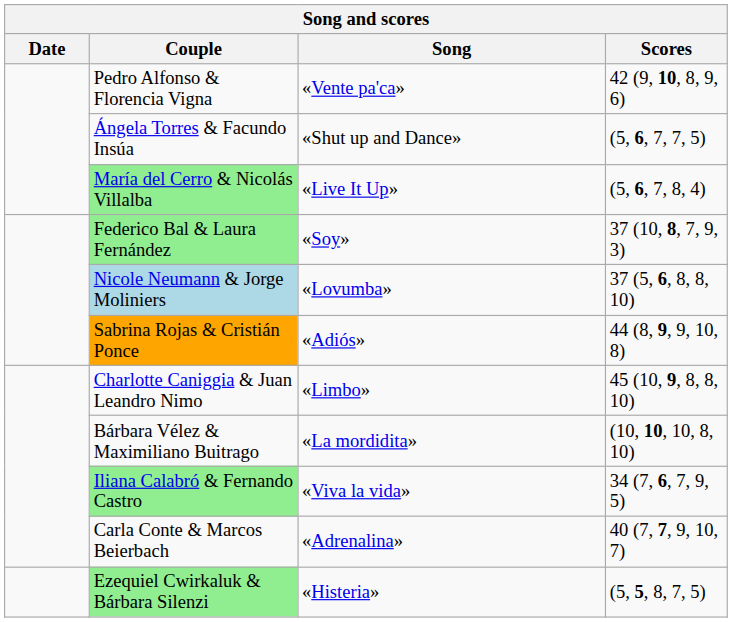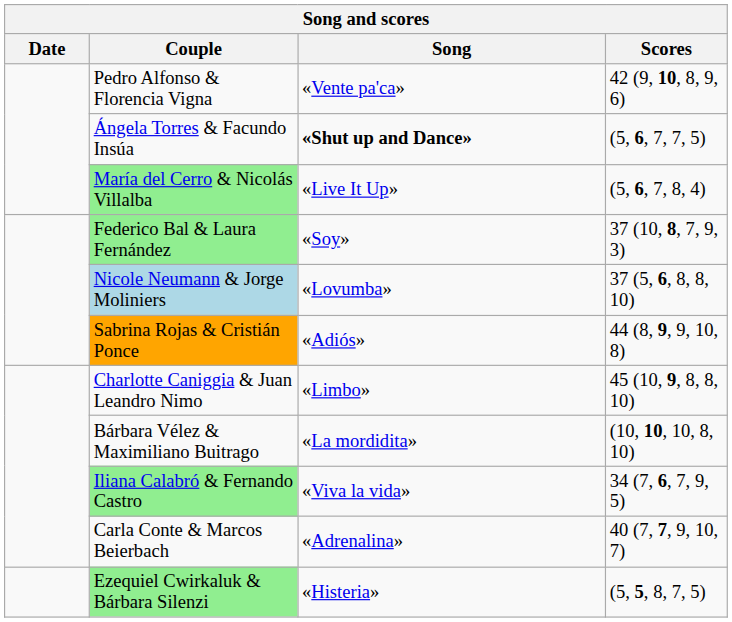(382, 138) normal -> (387, 138) bold
